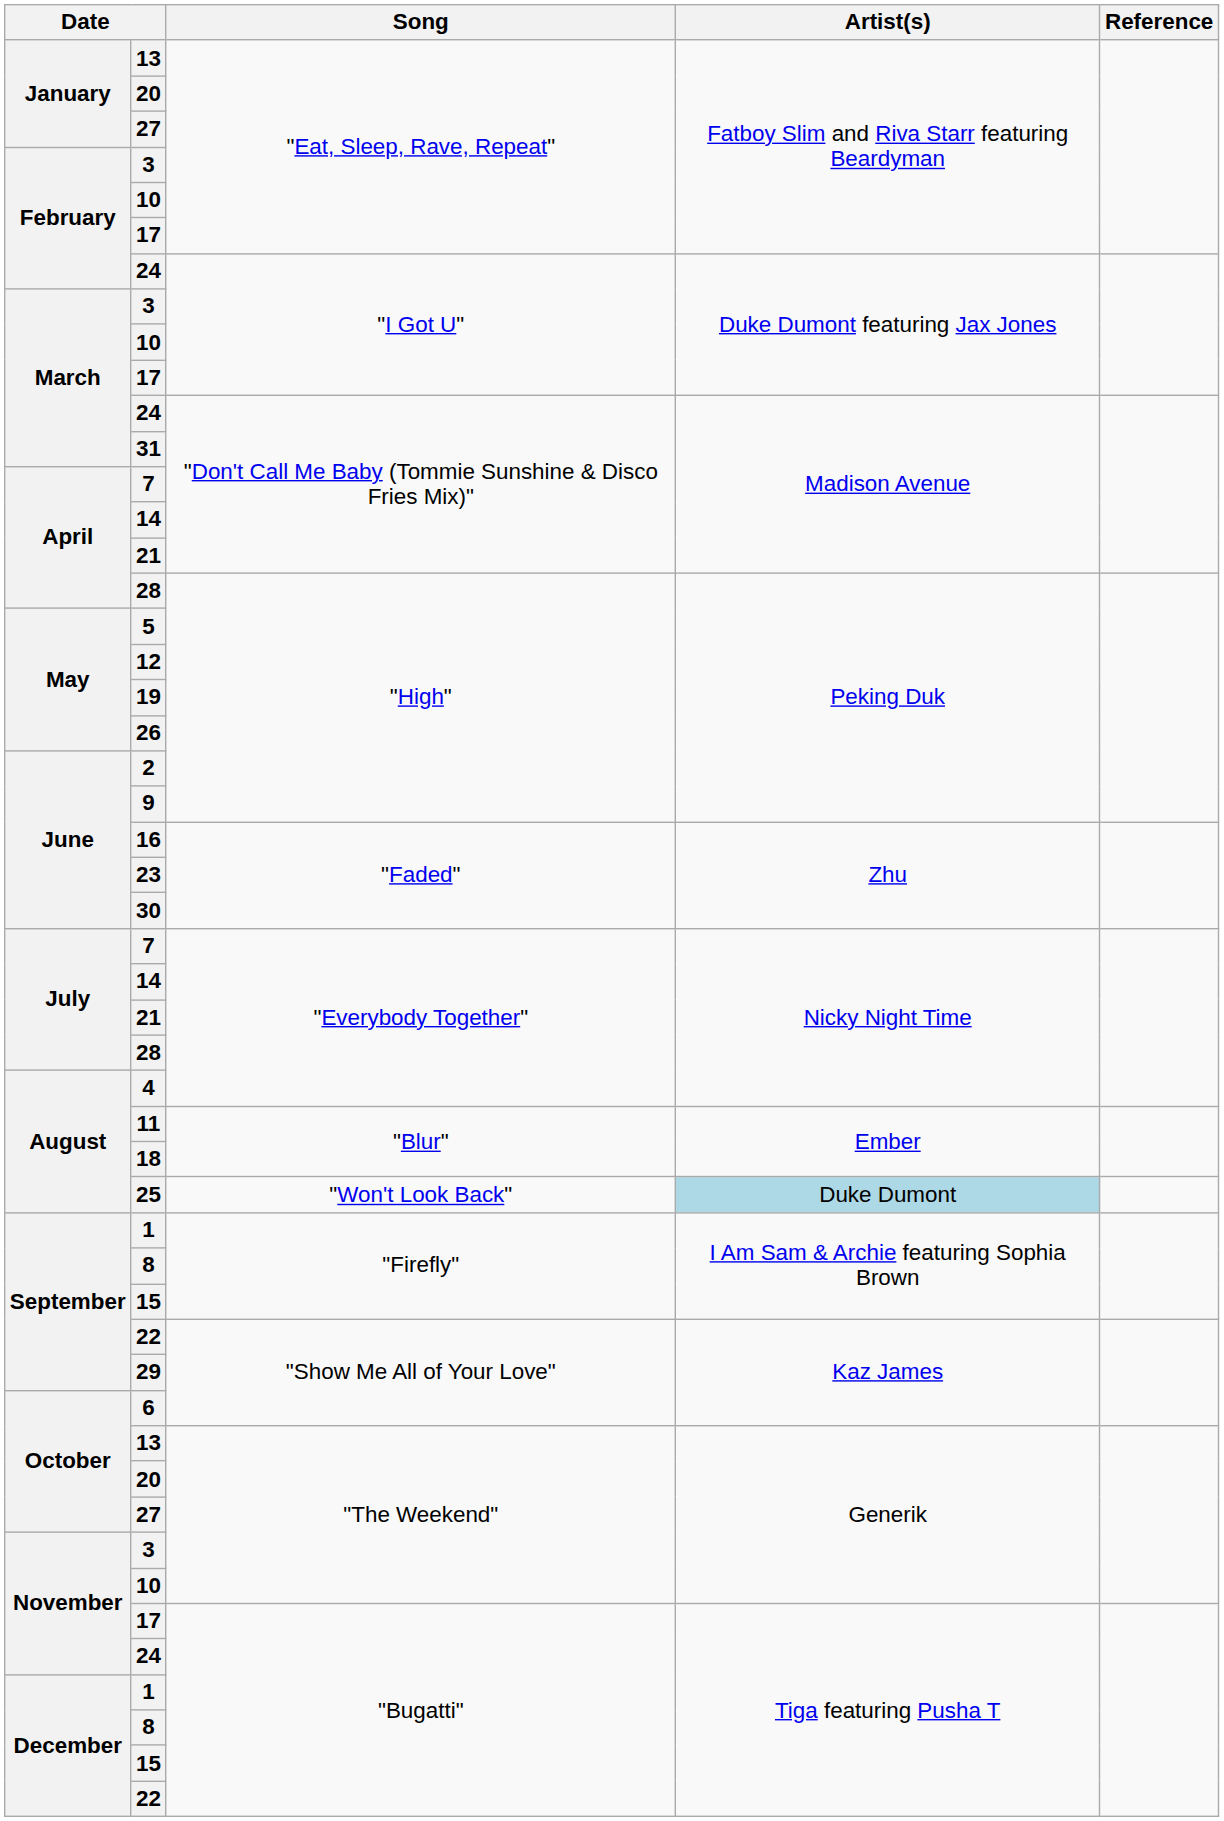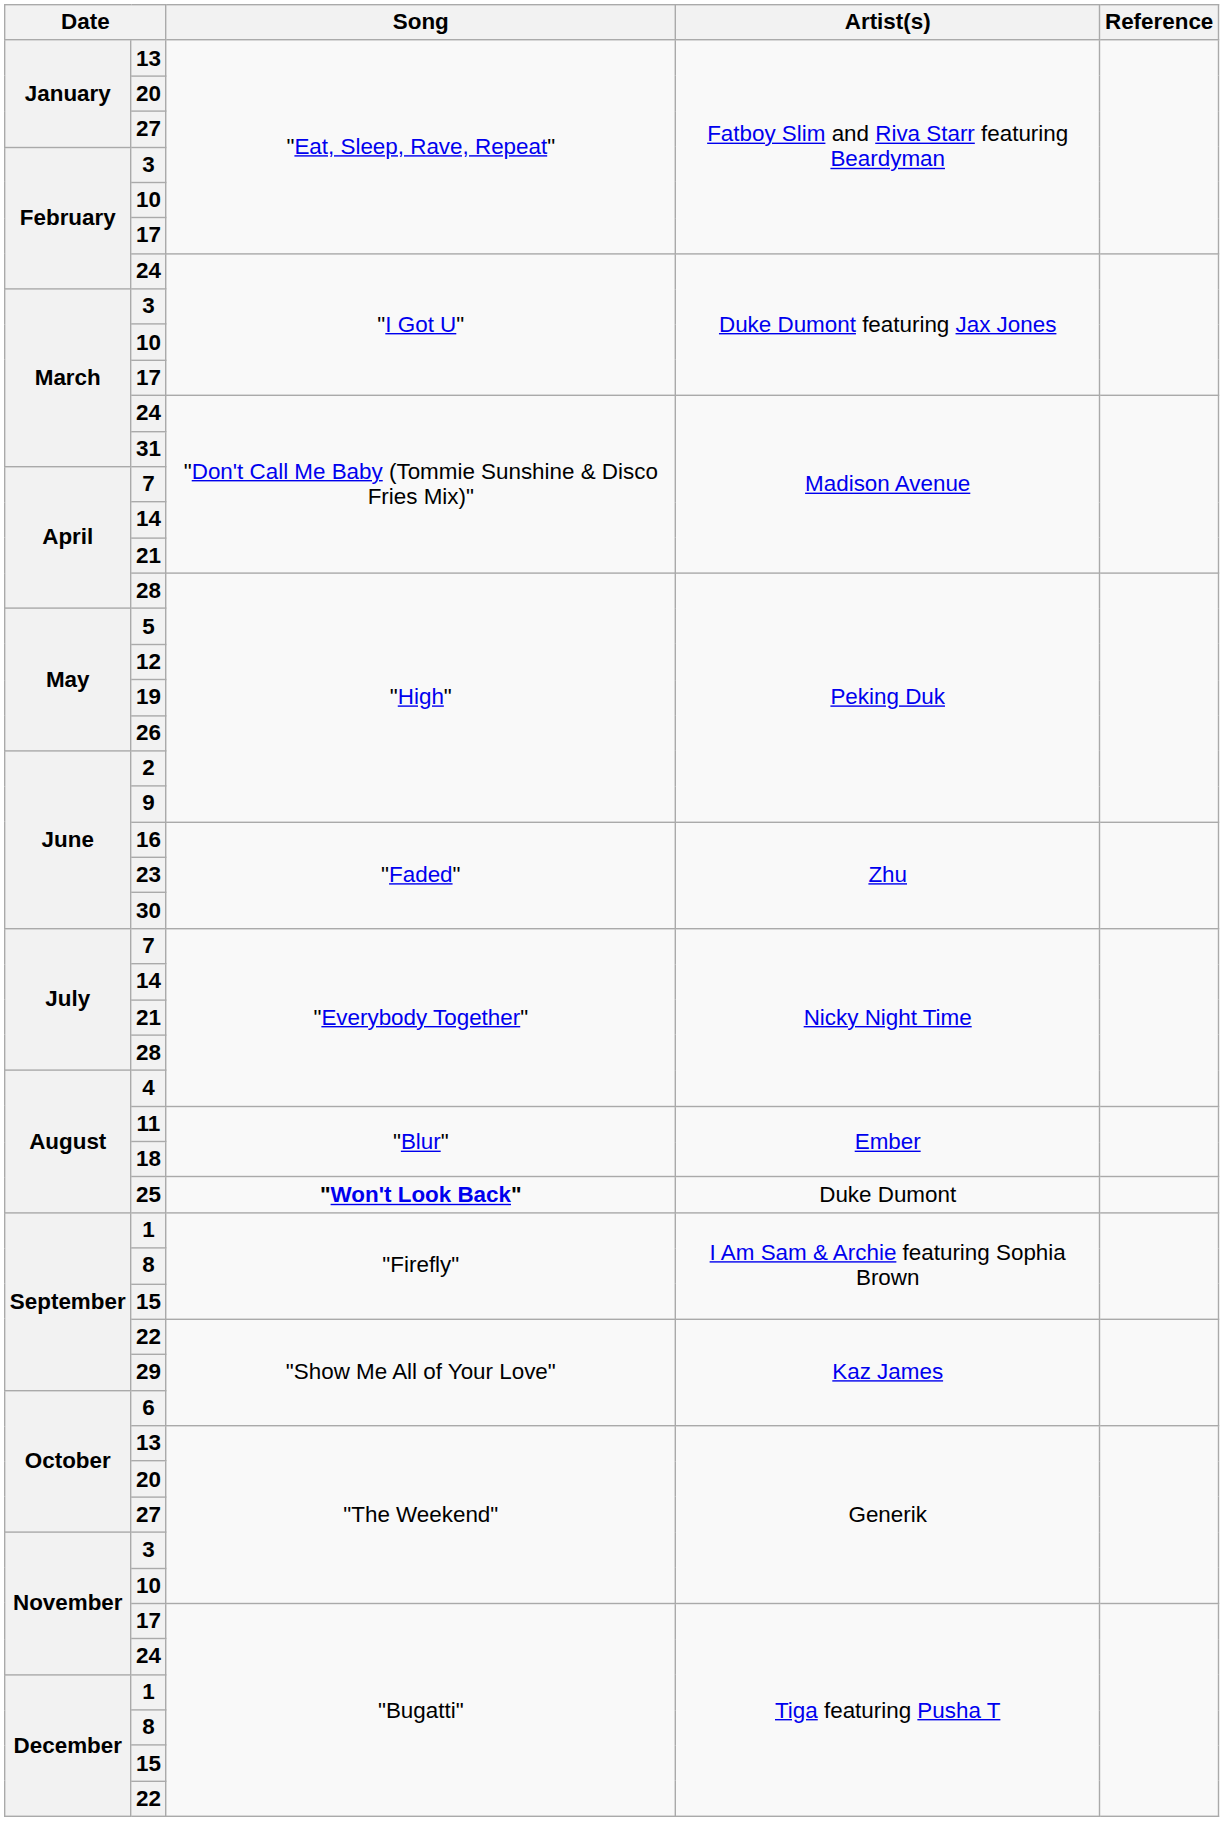(421, 1194) normal -> (421, 1194) bold
(888, 1194) lightblue background -> (888, 1194) no background
